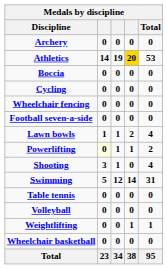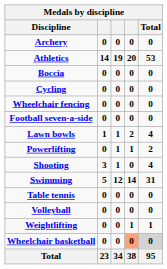(132, 58) gold background -> (132, 58) no background
(104, 149) lightyellow background -> (104, 149) no background
(132, 241) no background -> (132, 241) lightsalmon background
(151, 241) no background -> (151, 241) lightgrey background
